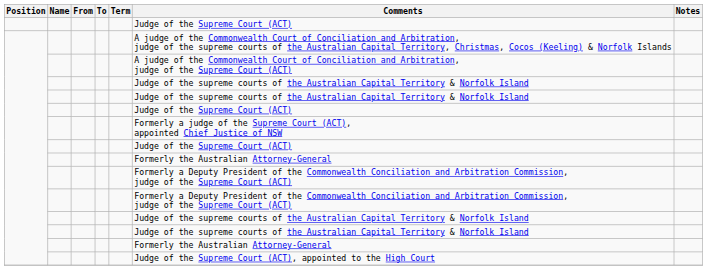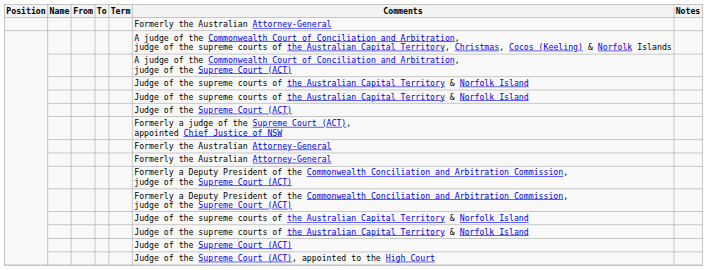(213, 24) Judge of the Supreme Court (ACT) -> (233, 24) Formerly the Australian Attorney-General
(213, 146) Judge of the Supreme Court (ACT) -> (233, 146) Formerly the Australian Attorney-General
(233, 245) Formerly the Australian Attorney-General -> (213, 245) Judge of the Supreme Court (ACT)
